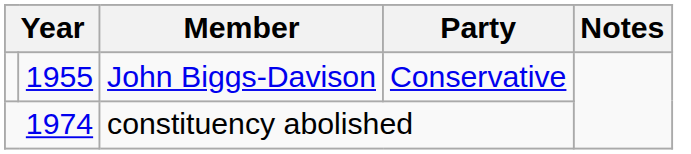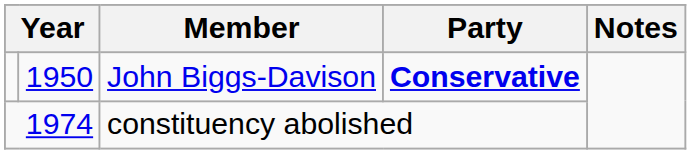(59, 76) 1955 -> (59, 76) 1950
(478, 76) normal -> (485, 76) bold
